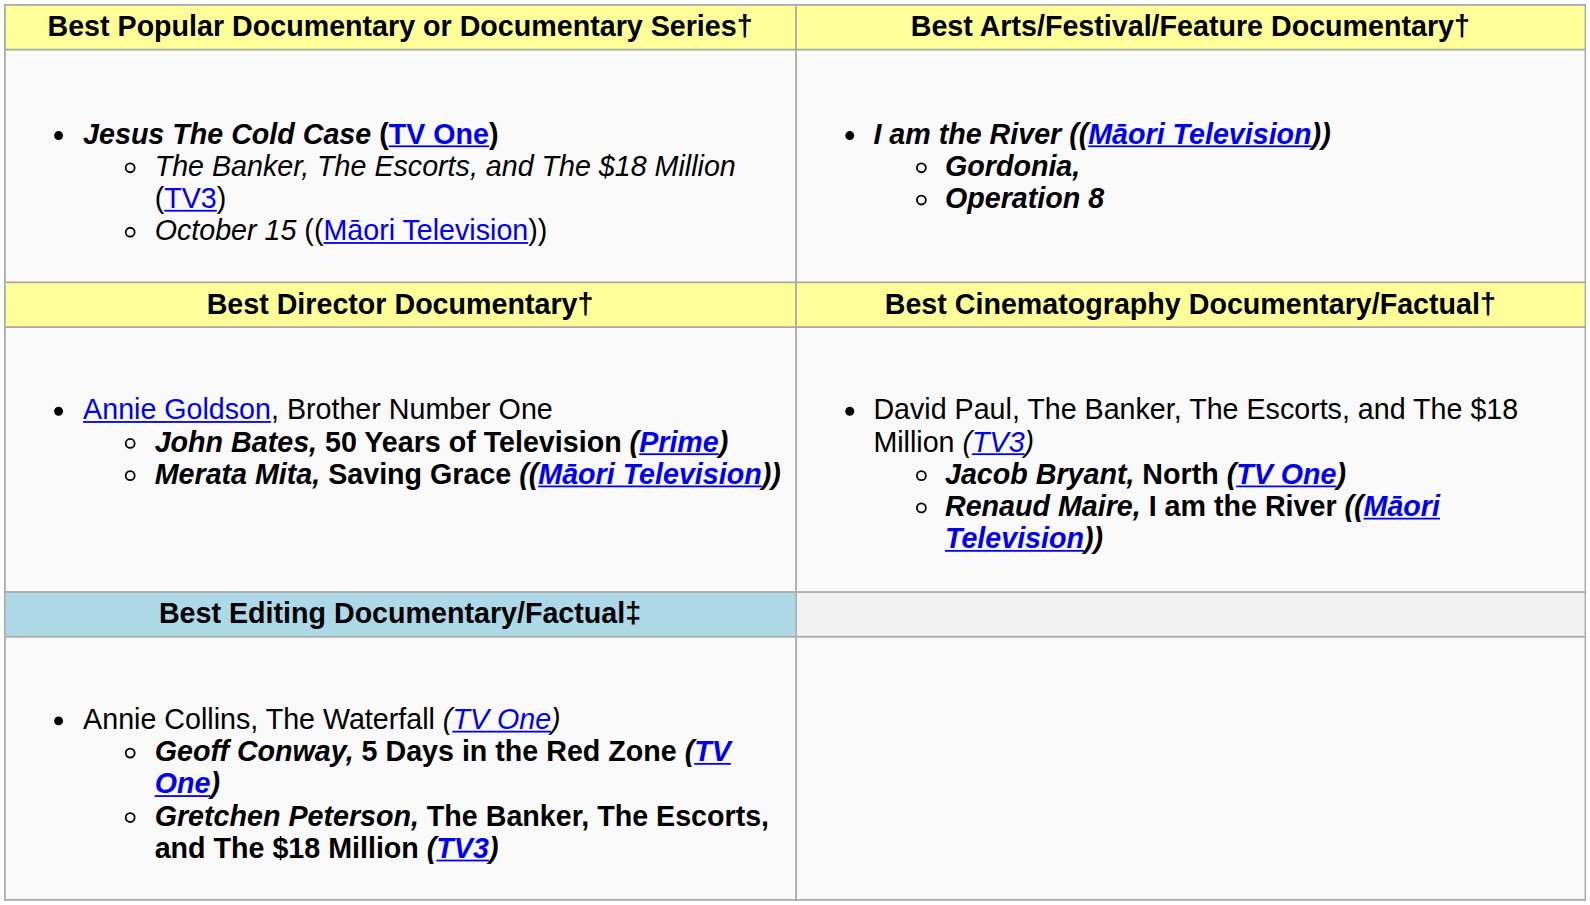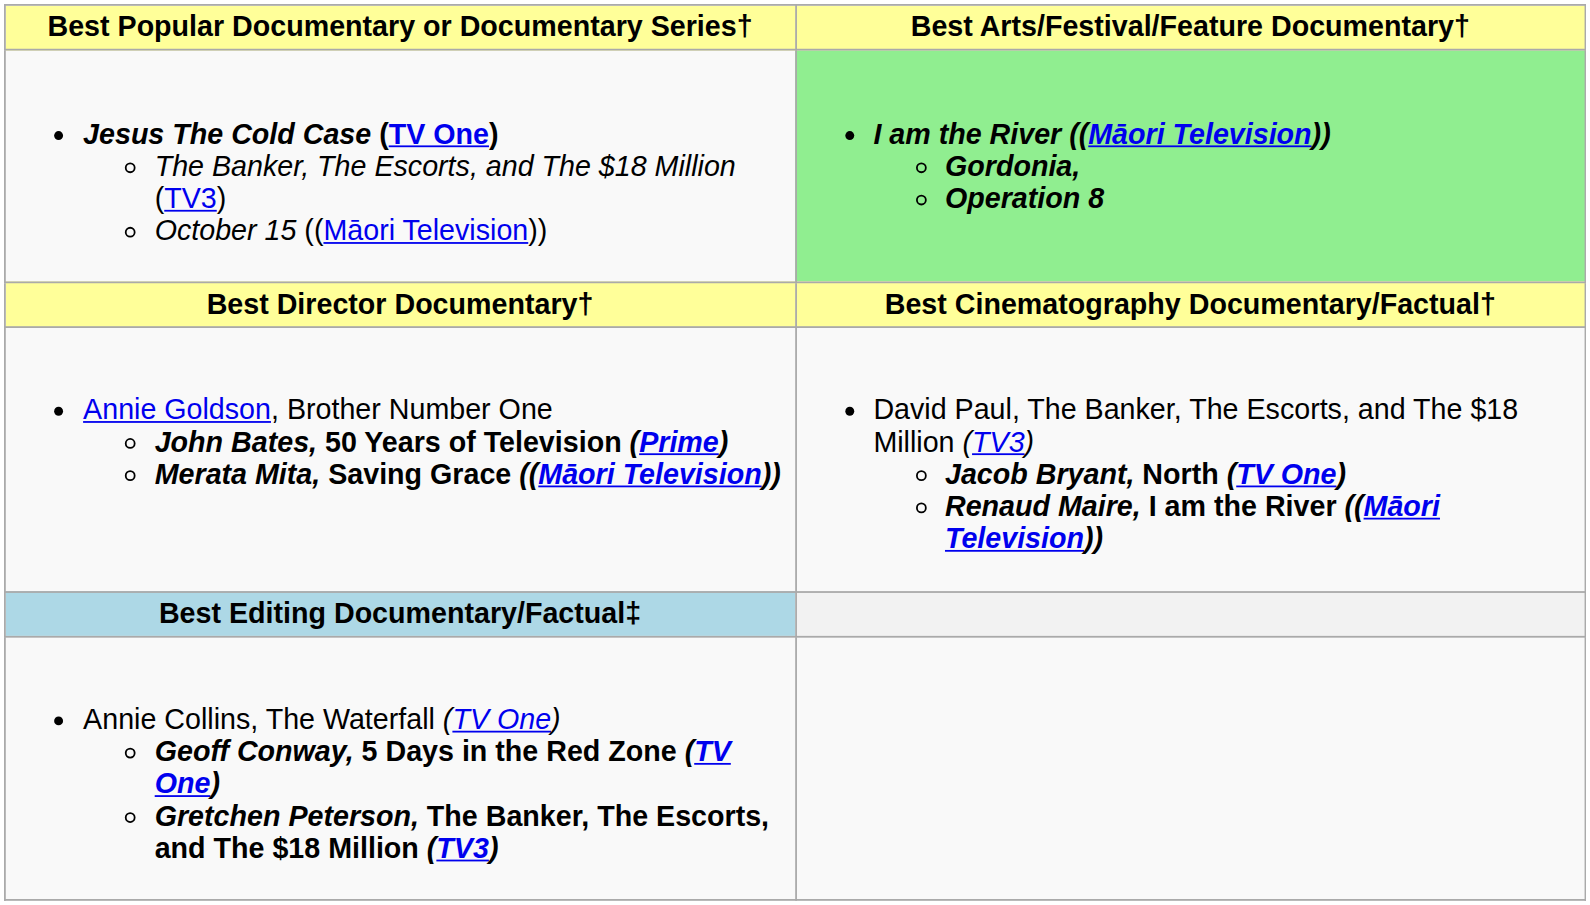(1190, 166) no background -> (1190, 166) lightgreen background
